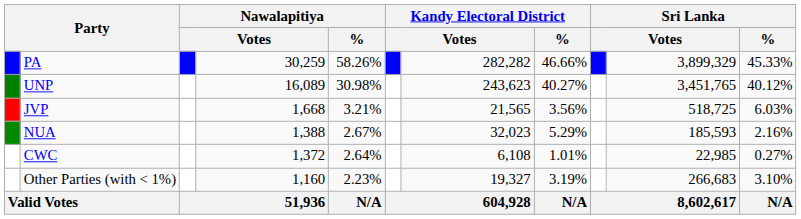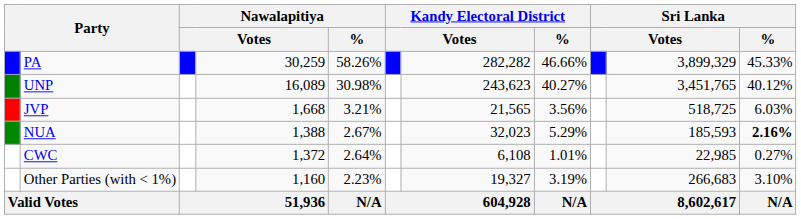(774, 132) normal -> (772, 132) bold
